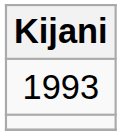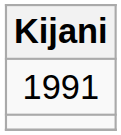(61, 86) 1993 -> (61, 86) 1991
